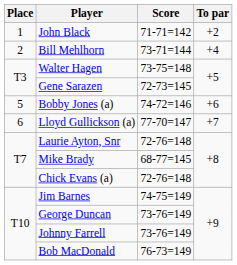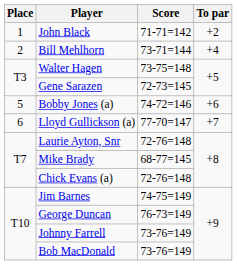(166, 214) 73-76=149 -> (166, 214) 76-73=149
(166, 251) 76-73=149 -> (166, 251) 73-76=149
